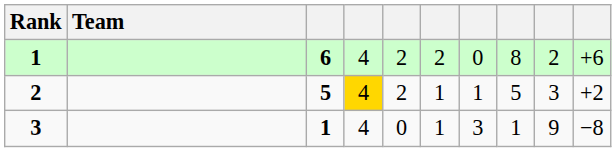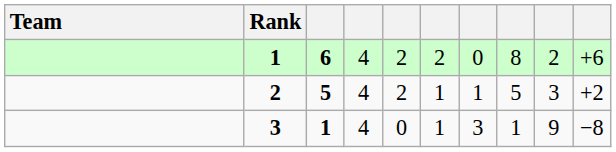columns swapped: (36, 22) <-> (98, 22)
(364, 92) gold background -> (364, 92) no background
